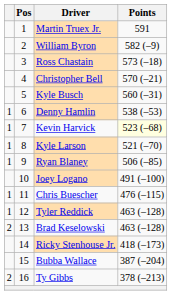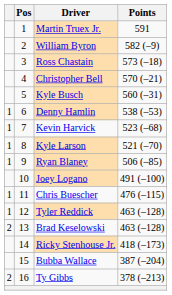(142, 128) lightyellow background -> (142, 128) no background
